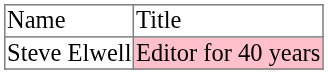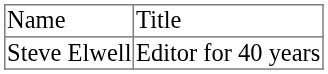(228, 52) pink background -> (228, 52) no background
